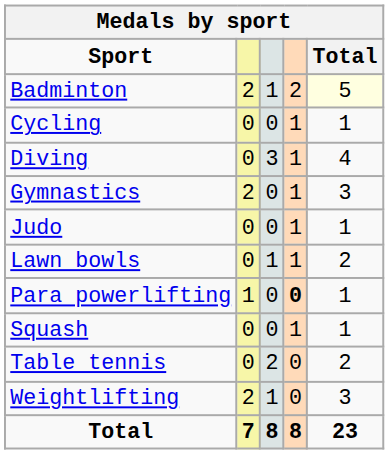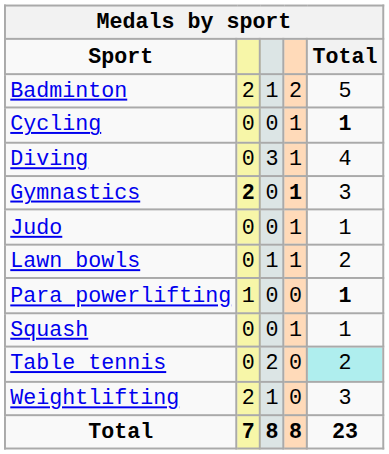(345, 91) lightyellow background -> (345, 91) no background
(345, 125) normal -> (345, 125) bold
(248, 193) normal -> (248, 193) bold
(296, 193) normal -> (296, 193) bold
(296, 296) bold -> (296, 296) normal
(345, 296) normal -> (345, 296) bold
(345, 364) no background -> (345, 364) paleturquoise background
